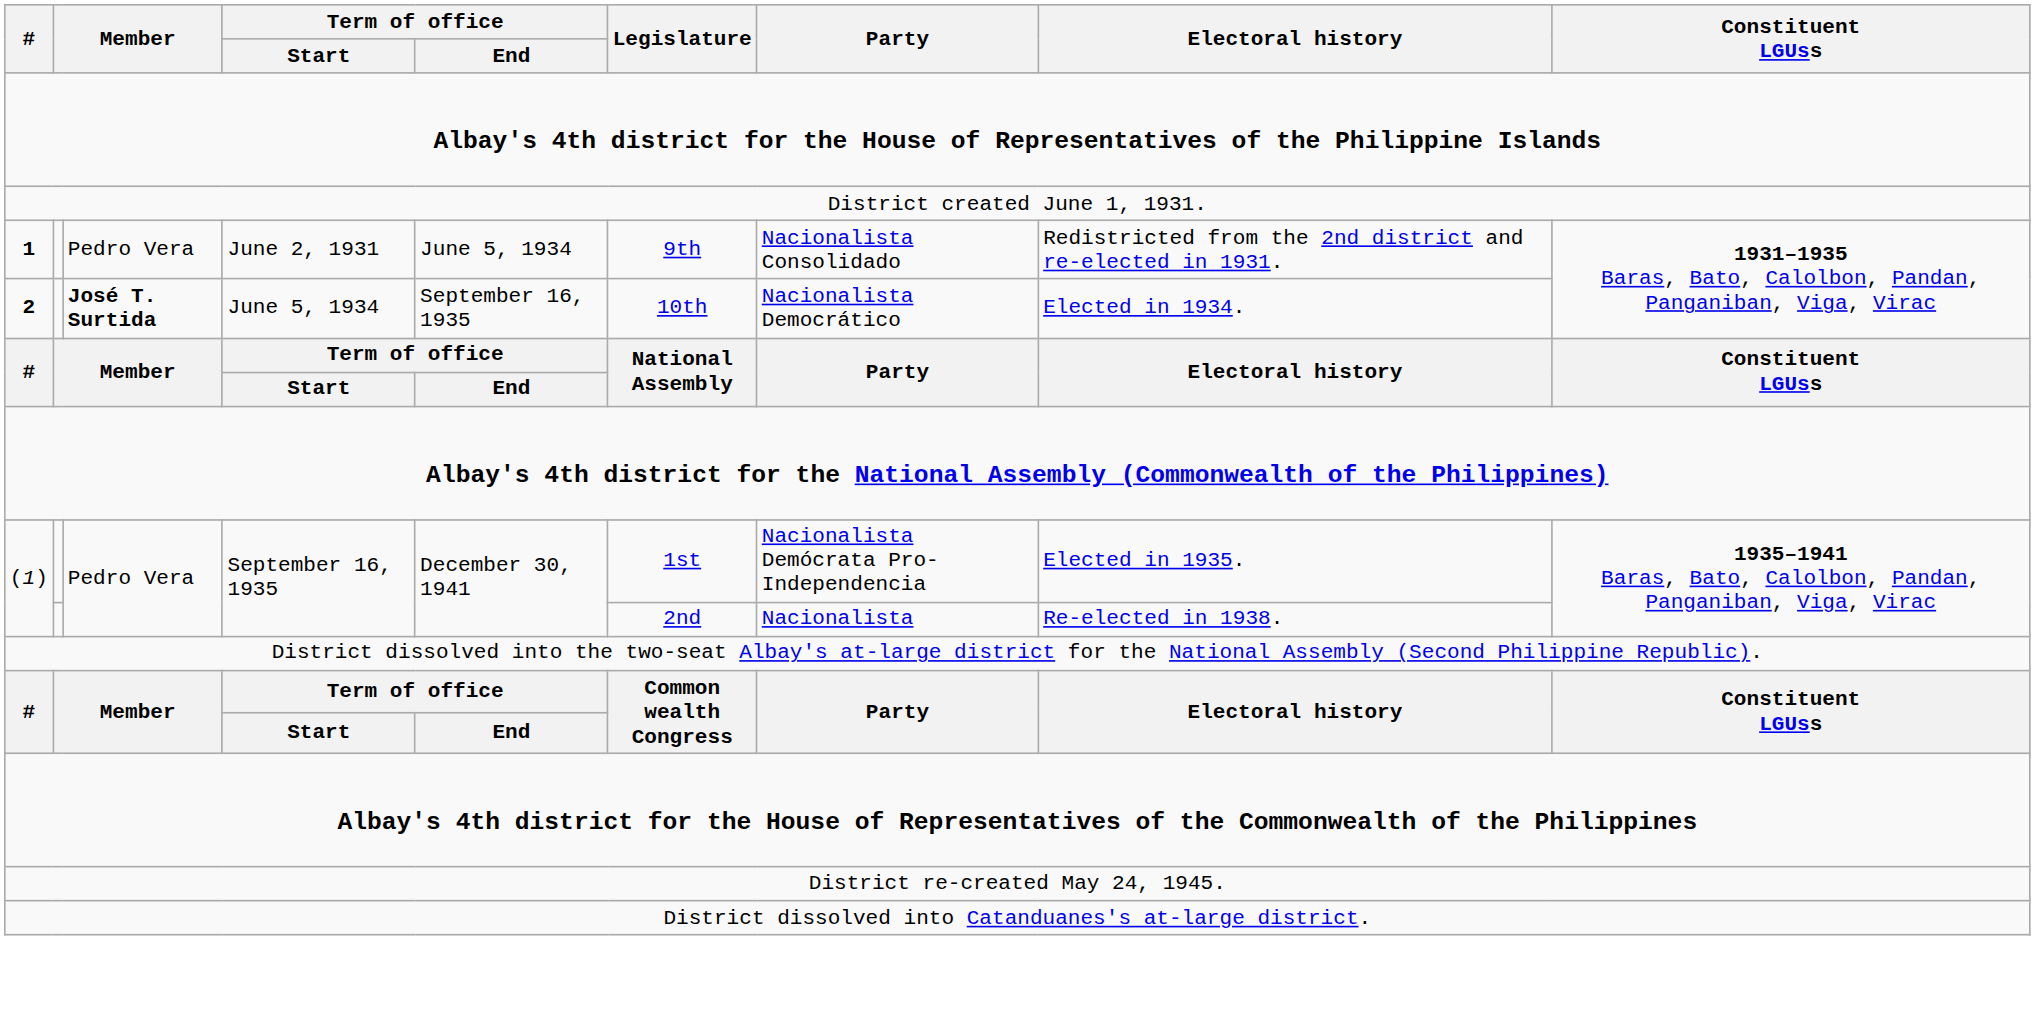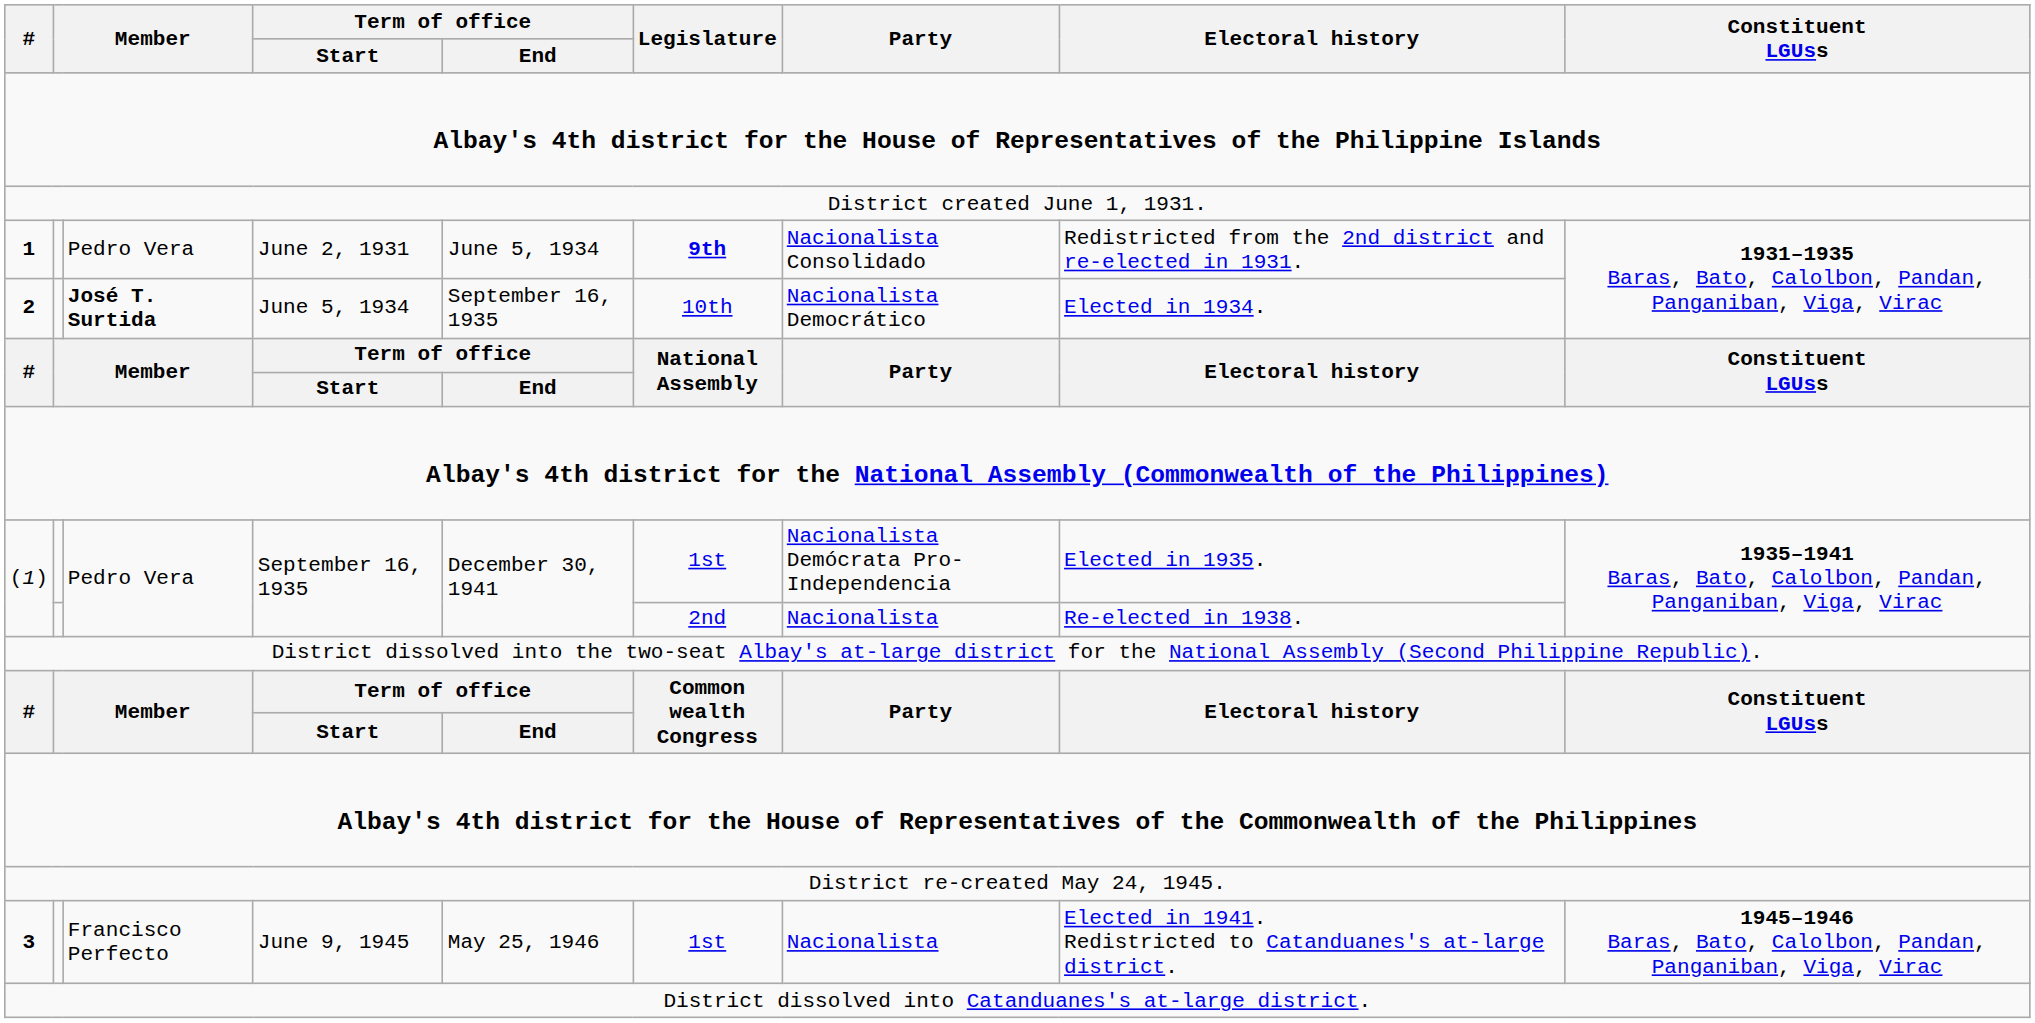(682, 250) normal -> (707, 250) bold
+ row: (29, 942)
